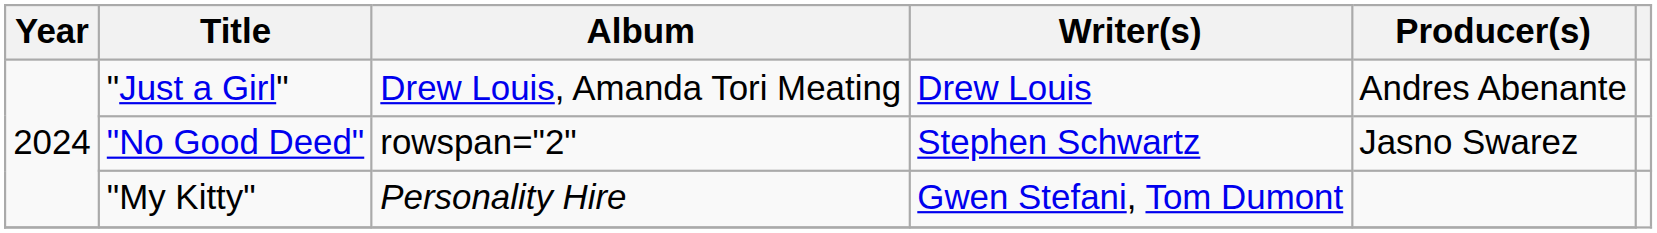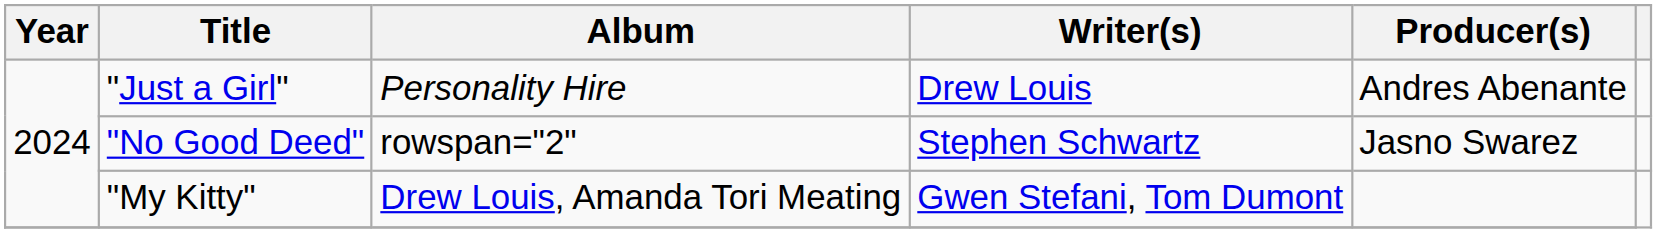(641, 87) Drew Louis, Amanda Tori Meating -> (503, 87) Personality Hire
(503, 198) Personality Hire -> (641, 198) Drew Louis, Amanda Tori Meating
